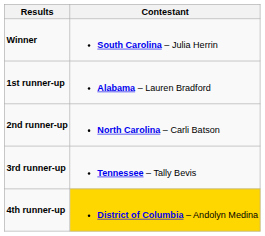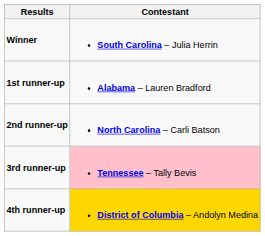(165, 173) no background -> (165, 173) pink background
